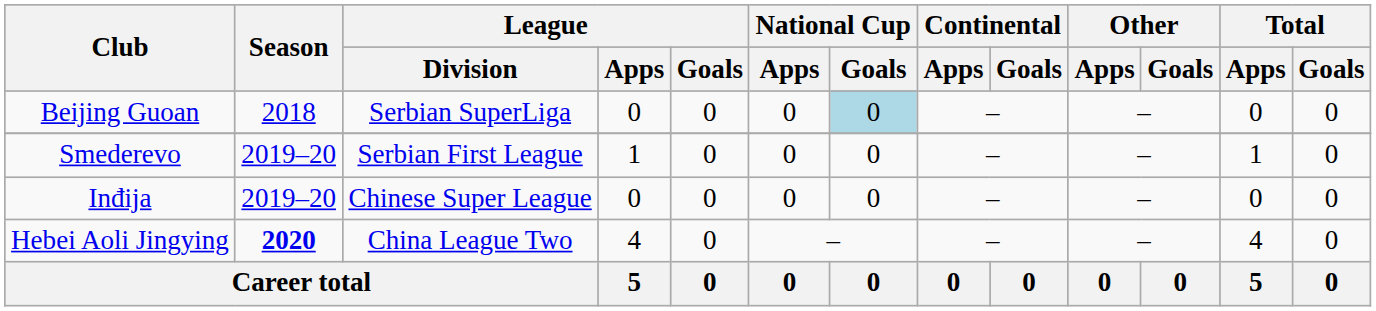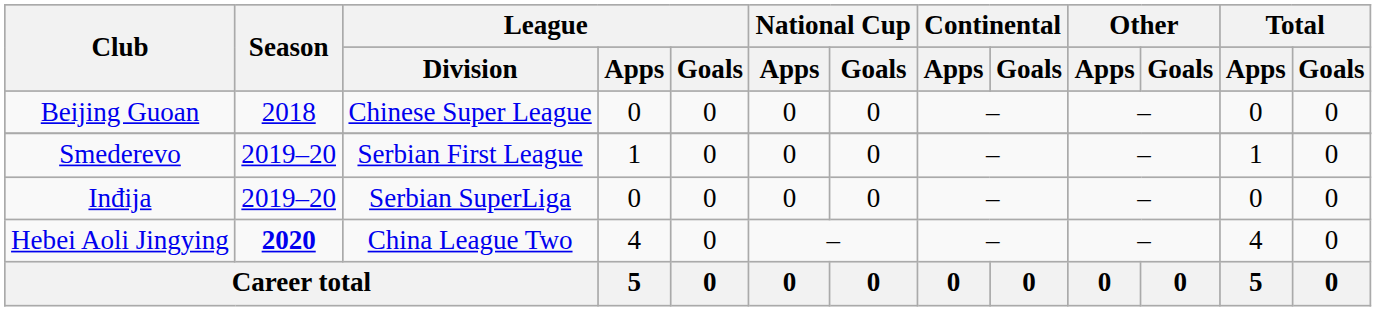(470, 111) Serbian SuperLiga -> (470, 111) Chinese Super League
(873, 111) lightblue background -> (873, 111) no background
(470, 197) Chinese Super League -> (470, 197) Serbian SuperLiga
